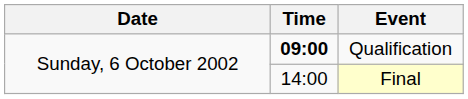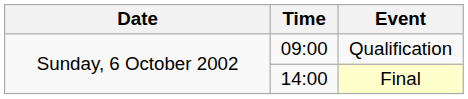(304, 49) bold -> (304, 49) normal
